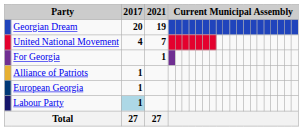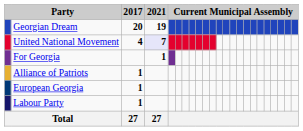(164, 42) no background -> (164, 42) lavender background
(140, 103) lightblue background -> (140, 103) no background
